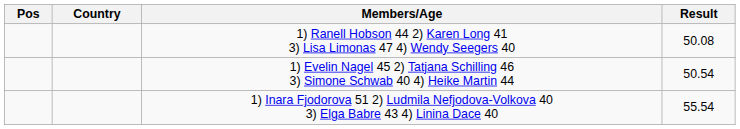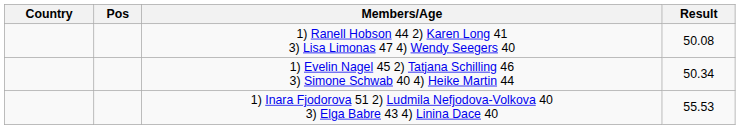columns swapped: (28, 14) <-> (97, 14)
(699, 74) 50.54 -> (699, 74) 50.34
(699, 107) 55.54 -> (699, 107) 55.53
